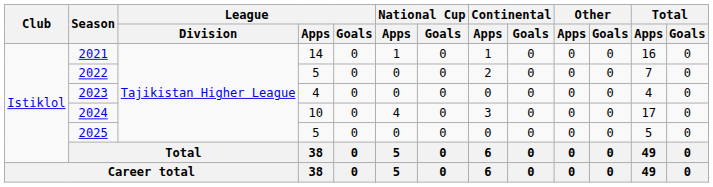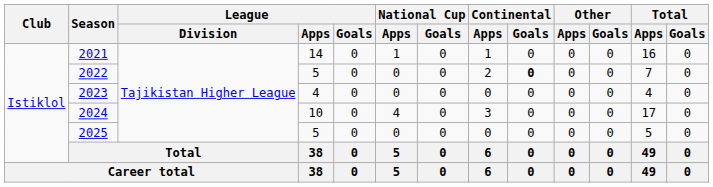(531, 73) normal -> (531, 73) bold
